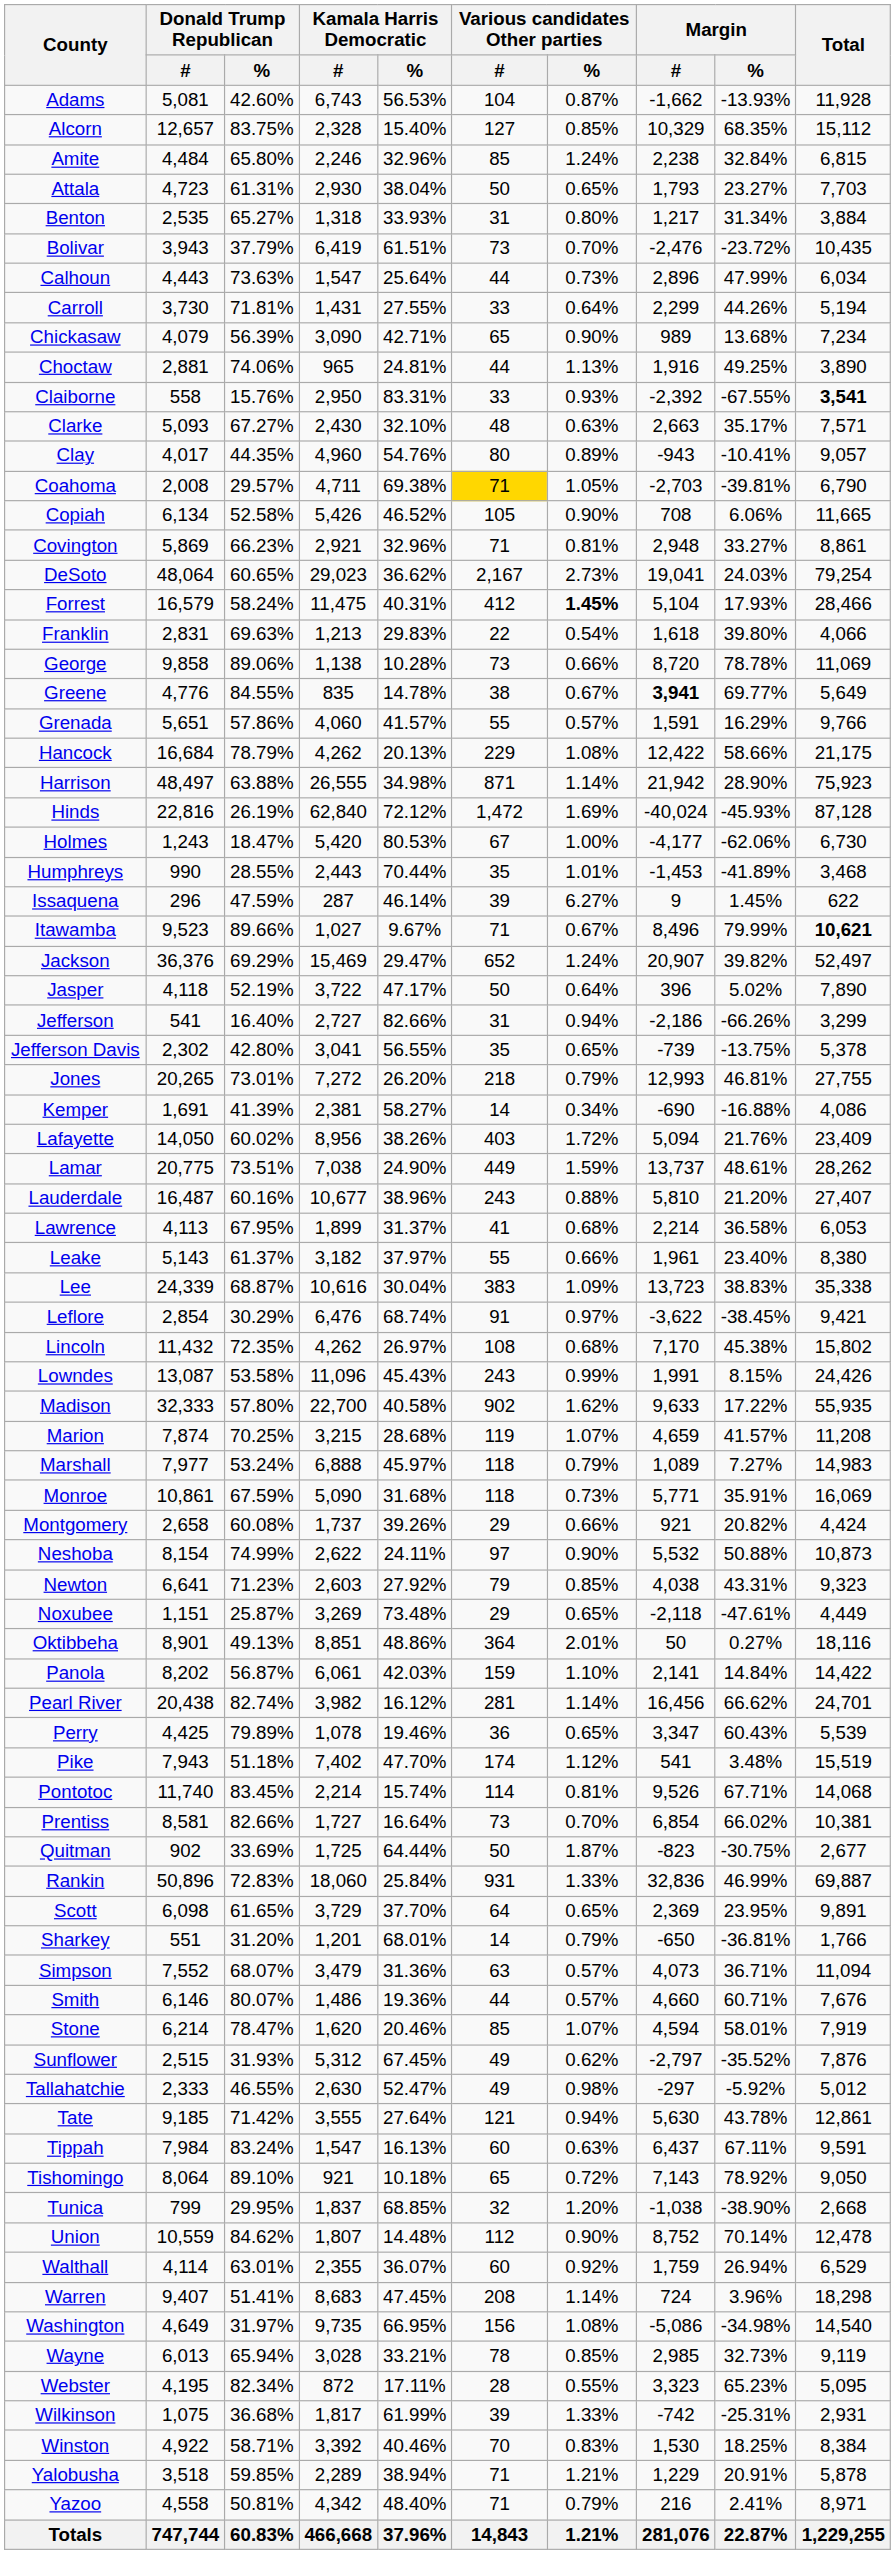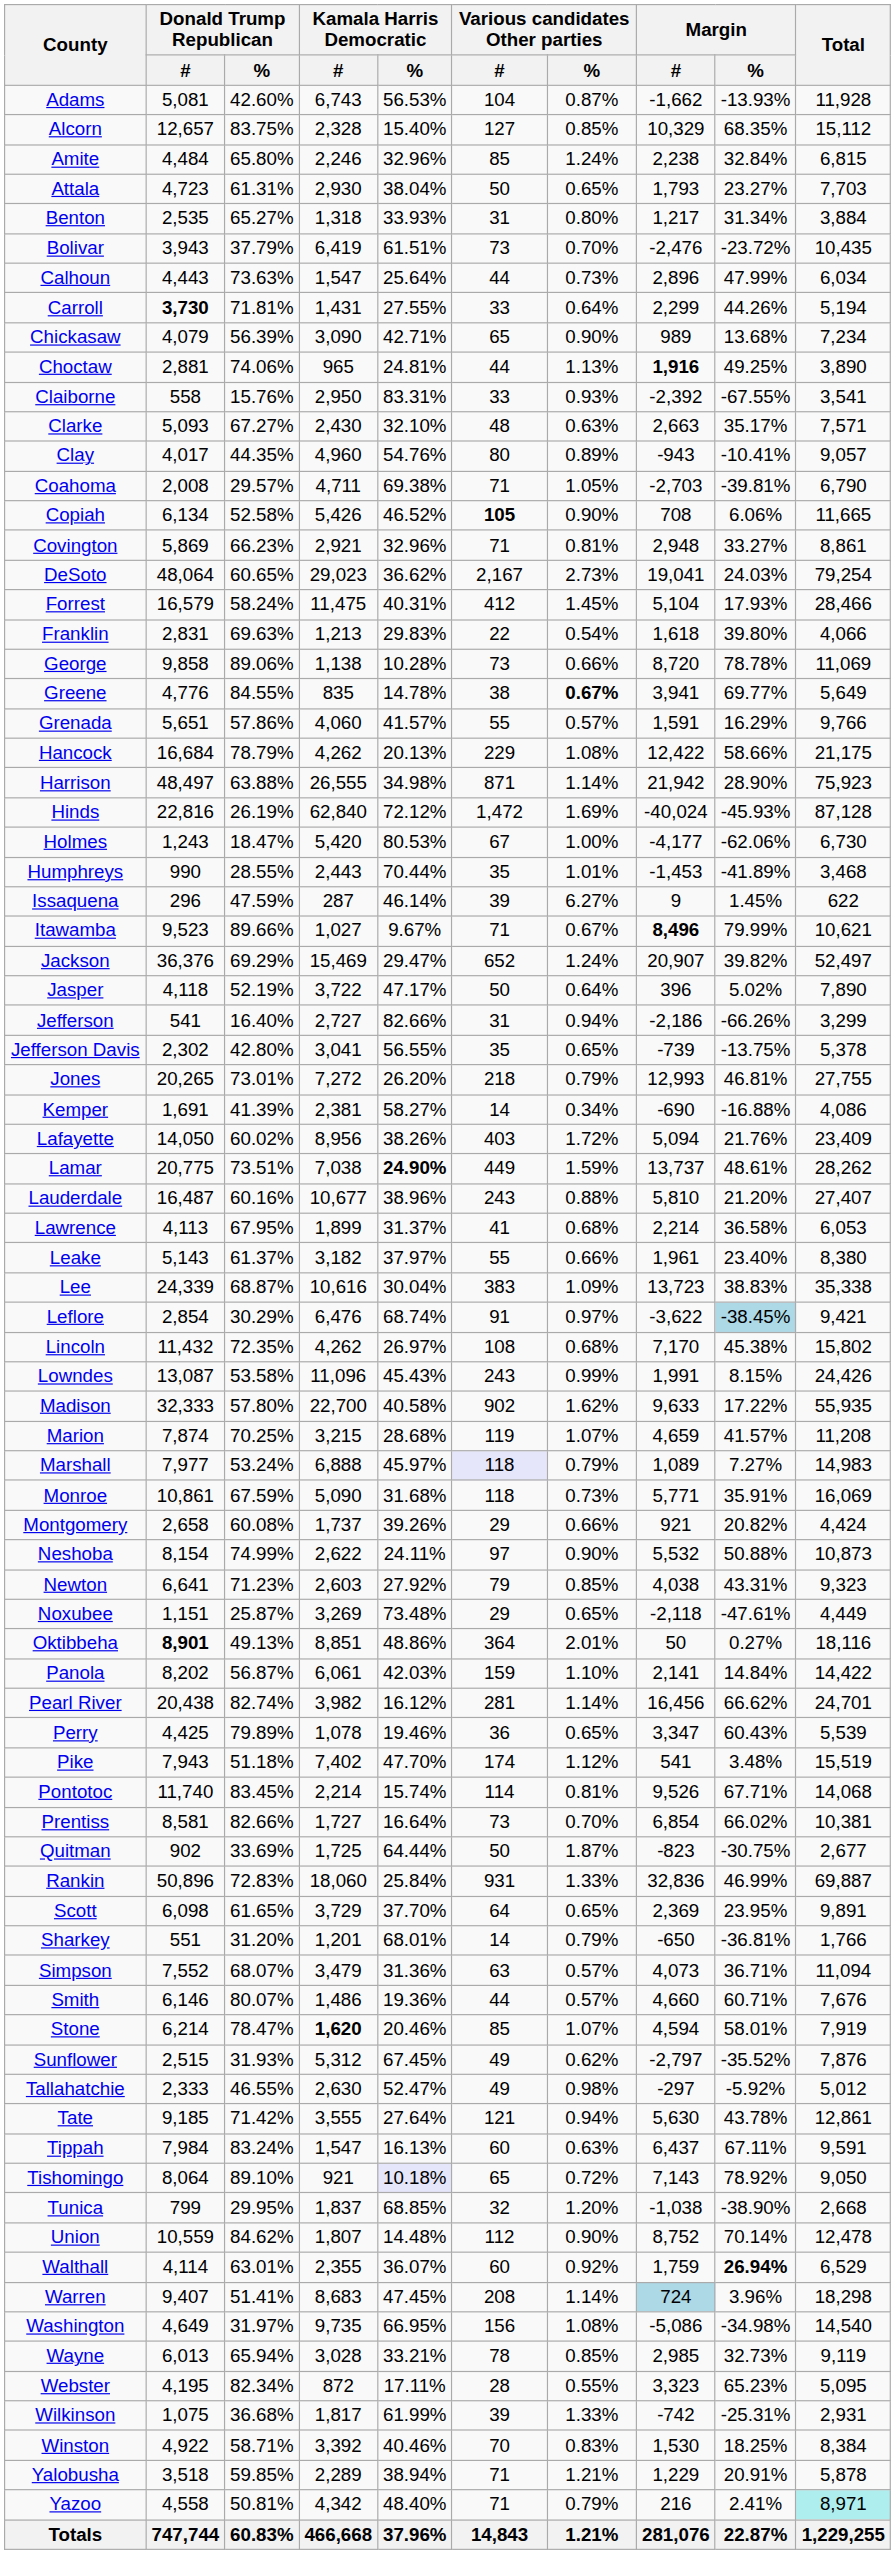(185, 307) normal -> (185, 307) bold
(676, 366) normal -> (676, 366) bold
(843, 396) bold -> (843, 396) normal
(500, 485) gold background -> (500, 485) no background
(500, 515) normal -> (500, 515) bold
(592, 604) bold -> (592, 604) normal
(592, 693) normal -> (592, 693) bold
(676, 693) bold -> (676, 693) normal
(676, 931) normal -> (676, 931) bold
(843, 931) bold -> (843, 931) normal
(415, 1168) normal -> (415, 1168) bold
(756, 1317) no background -> (756, 1317) lightblue background
(500, 1465) no background -> (500, 1465) lavender background
(185, 1643) normal -> (185, 1643) bold
(338, 2029) normal -> (338, 2029) bold
(415, 2177) no background -> (415, 2177) lavender background
(756, 2267) normal -> (756, 2267) bold
(676, 2296) no background -> (676, 2296) lightblue background
(843, 2504) no background -> (843, 2504) paleturquoise background
